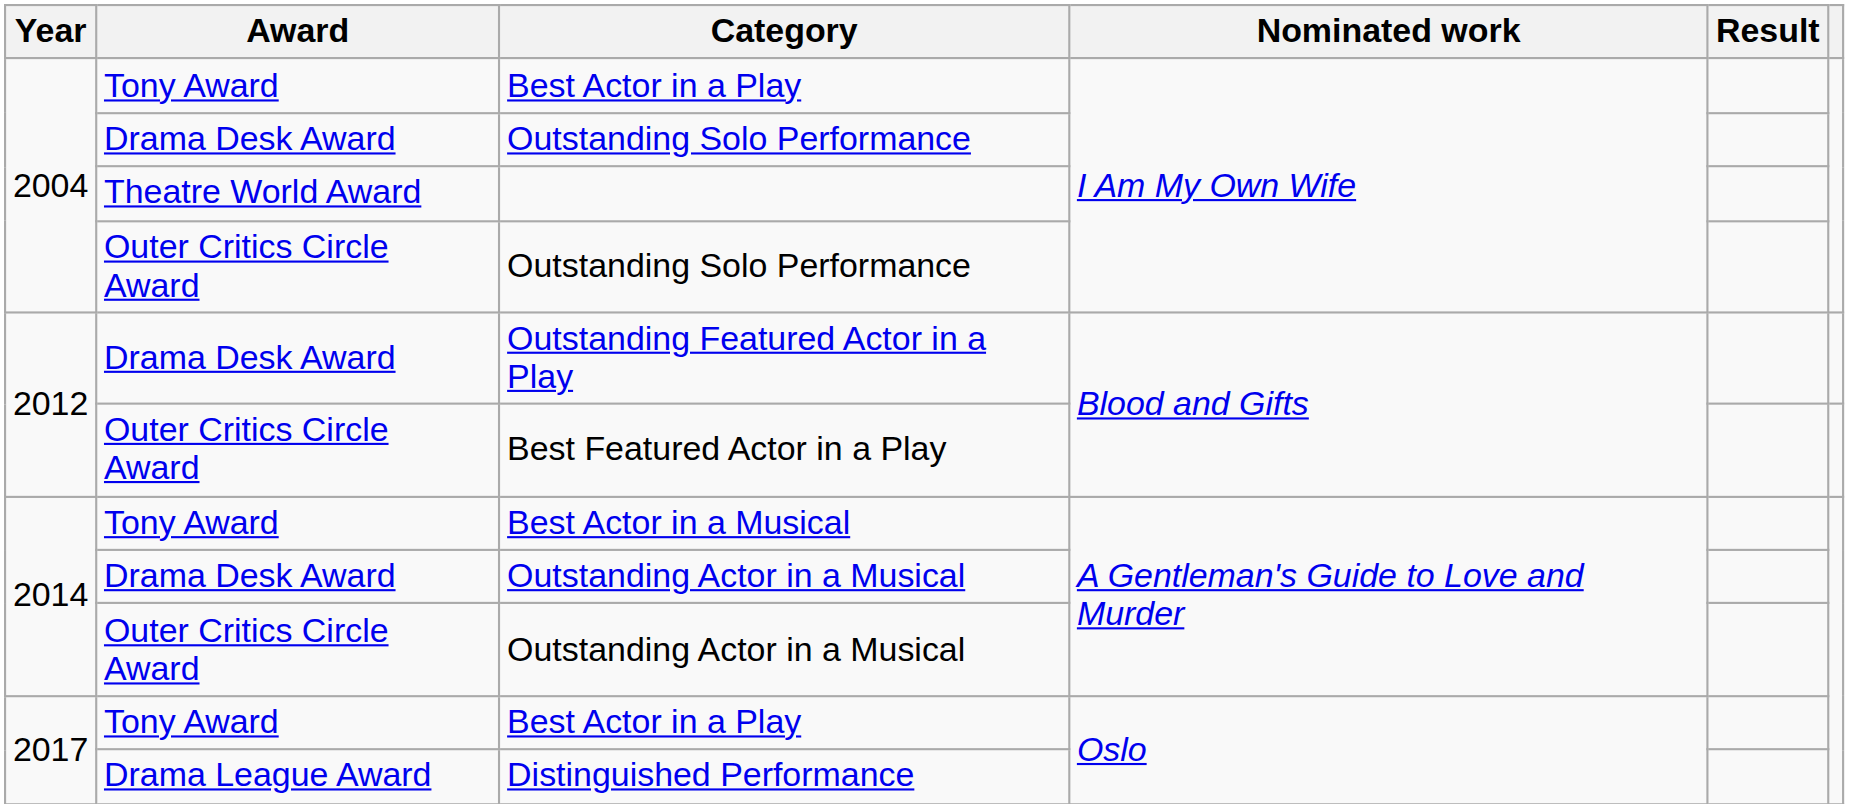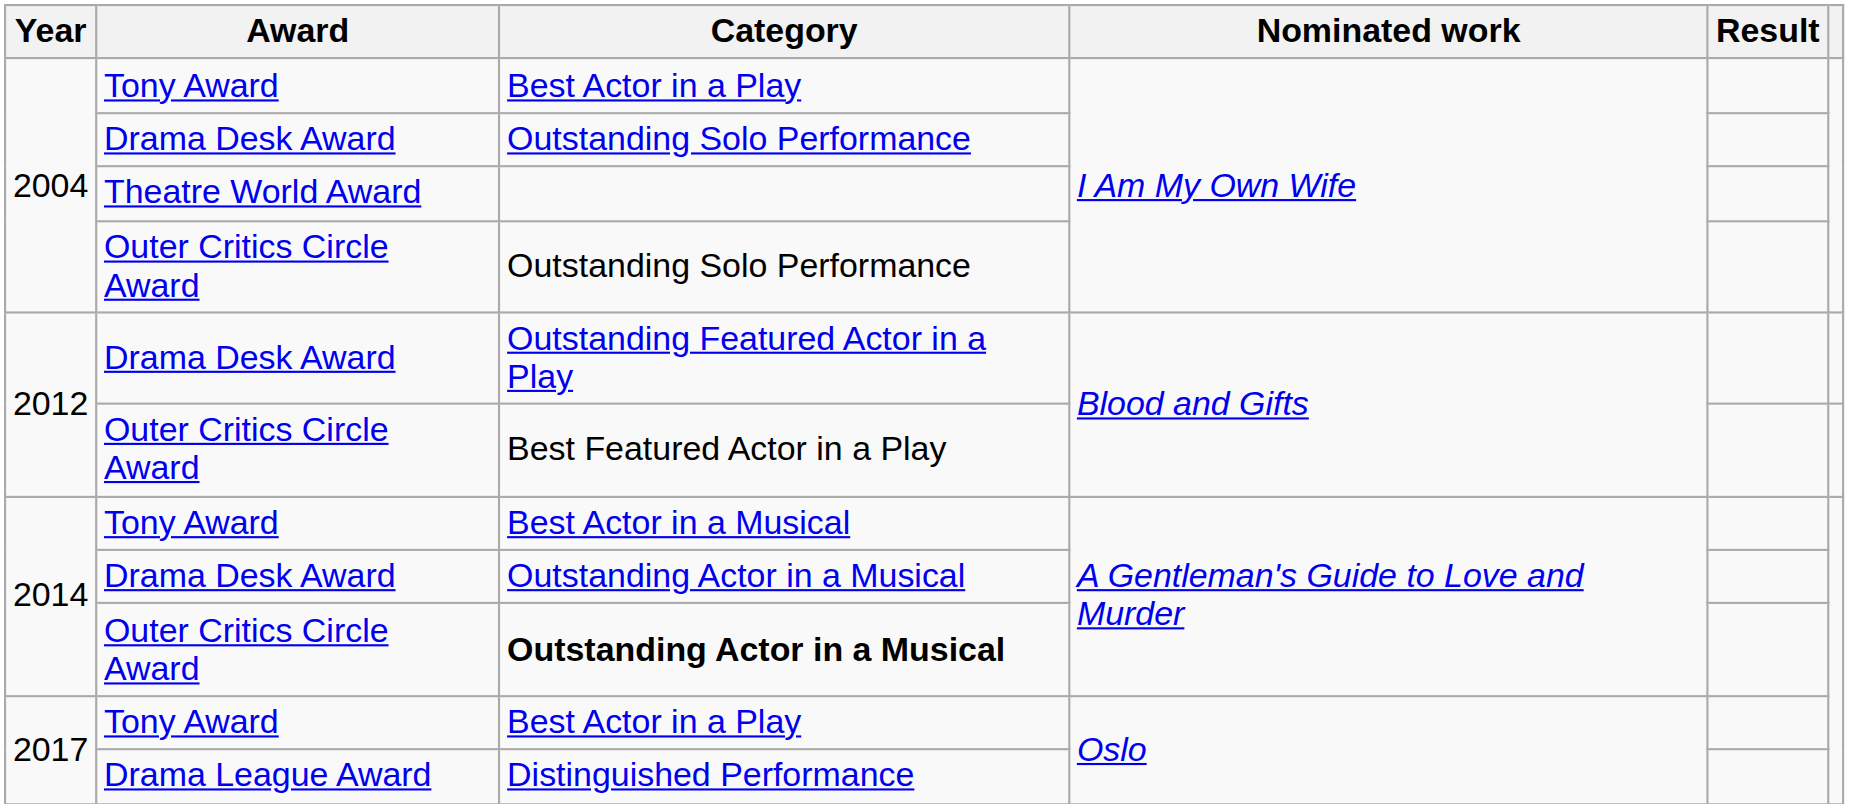(736, 649) normal -> (756, 649) bold
